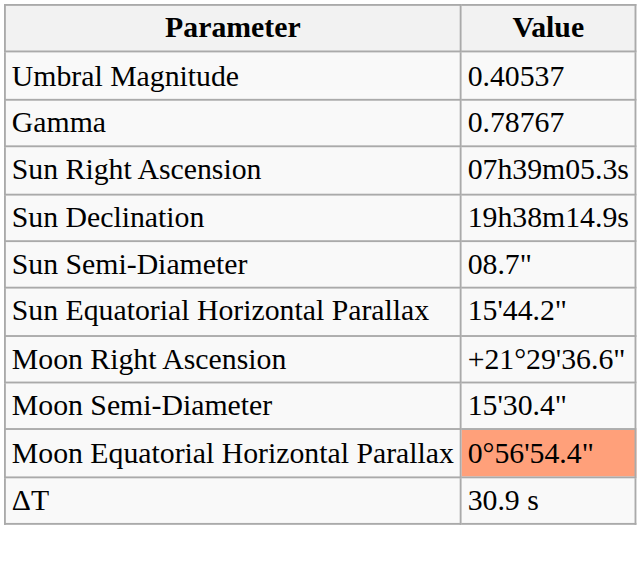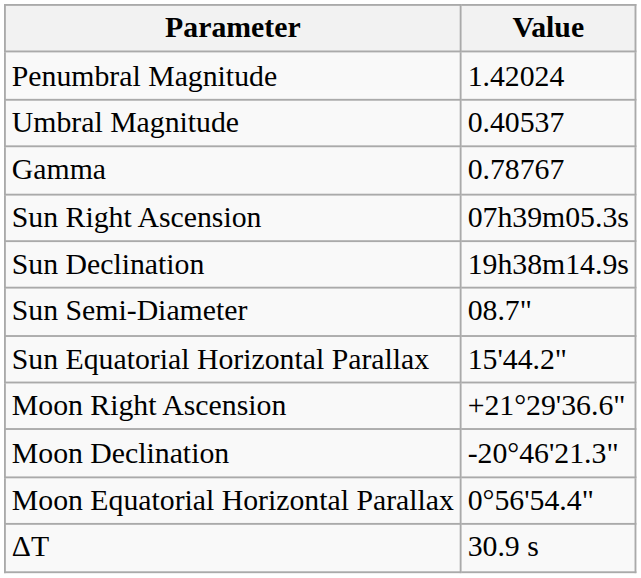+ row: (144, 75)
+ row: (120, 452)
- row: (142, 405)
(531, 452) lightsalmon background -> (531, 500) no background
